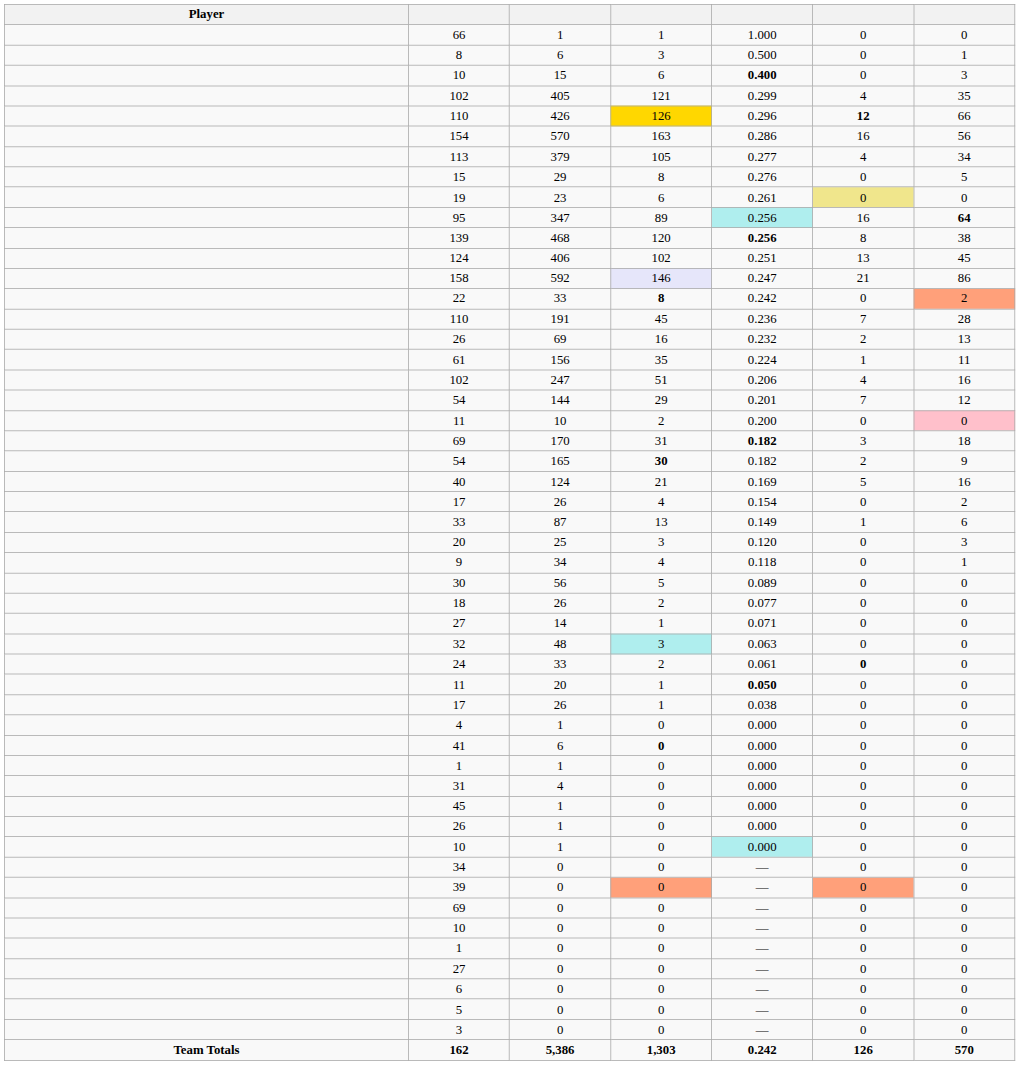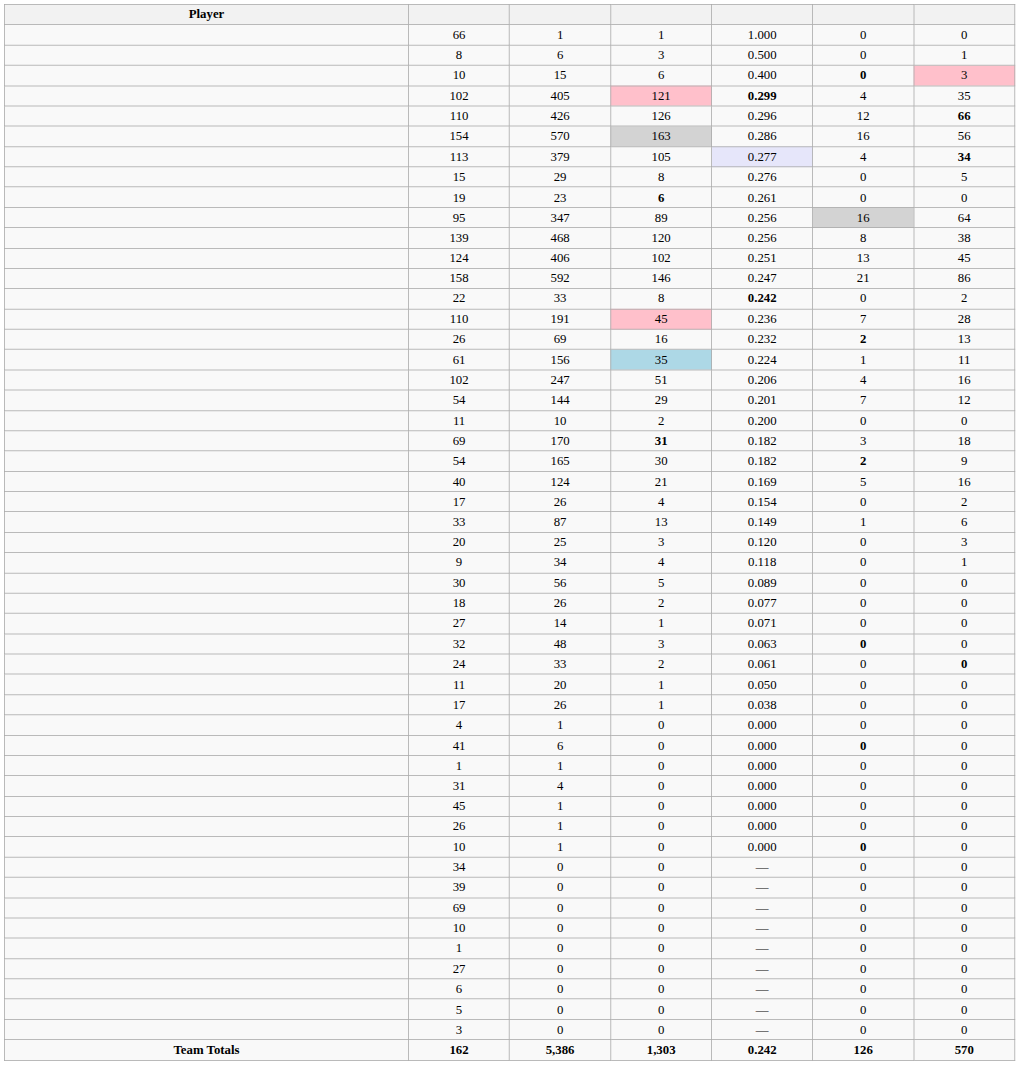(762, 75) bold -> (762, 75) normal
(863, 75) normal -> (863, 75) bold
(964, 75) no background -> (964, 75) pink background
(661, 95) no background -> (661, 95) pink background
(762, 95) normal -> (762, 95) bold
(661, 116) gold background -> (661, 116) no background
(863, 116) bold -> (863, 116) normal
(964, 116) normal -> (964, 116) bold
(661, 136) no background -> (661, 136) lightgrey background
(762, 156) no background -> (762, 156) lavender background
(964, 156) normal -> (964, 156) bold
(661, 197) normal -> (661, 197) bold
(863, 197) khaki background -> (863, 197) no background
(762, 217) paleturquoise background -> (762, 217) no background
(863, 217) no background -> (863, 217) lightgrey background
(964, 217) bold -> (964, 217) normal
(762, 237) bold -> (762, 237) normal
(661, 278) lavender background -> (661, 278) no background
(661, 298) bold -> (661, 298) normal
(762, 298) normal -> (762, 298) bold
(964, 298) lightsalmon background -> (964, 298) no background
(661, 319) no background -> (661, 319) pink background
(863, 339) normal -> (863, 339) bold
(661, 359) no background -> (661, 359) lightblue background
(964, 420) pink background -> (964, 420) no background
(661, 440) normal -> (661, 440) bold
(762, 440) bold -> (762, 440) normal
(661, 461) bold -> (661, 461) normal
(863, 461) normal -> (863, 461) bold
(661, 643) paleturquoise background -> (661, 643) no background
(863, 643) normal -> (863, 643) bold
(863, 664) bold -> (863, 664) normal
(964, 664) normal -> (964, 664) bold
(762, 684) bold -> (762, 684) normal
(661, 745) bold -> (661, 745) normal
(863, 745) normal -> (863, 745) bold
(762, 846) paleturquoise background -> (762, 846) no background
(863, 846) normal -> (863, 846) bold
(661, 887) lightsalmon background -> (661, 887) no background
(863, 887) lightsalmon background -> (863, 887) no background
